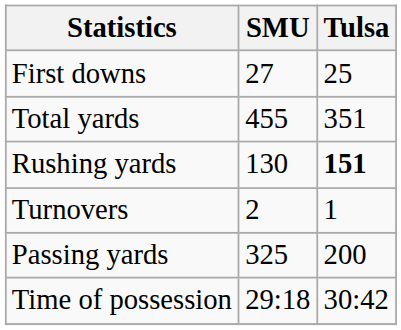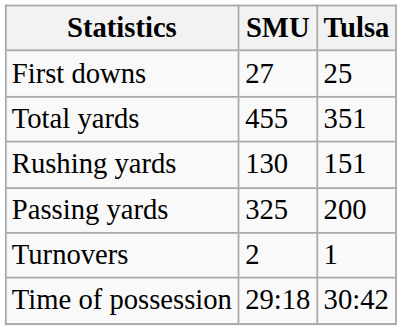(345, 164) bold -> (345, 164) normal
rows swapped: (90, 254) <-> (70, 209)
